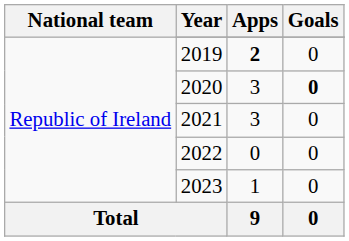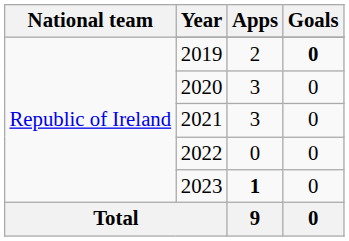(255, 53) bold -> (255, 53) normal
(313, 53) normal -> (313, 53) bold
(313, 86) bold -> (313, 86) normal
(255, 185) normal -> (255, 185) bold
